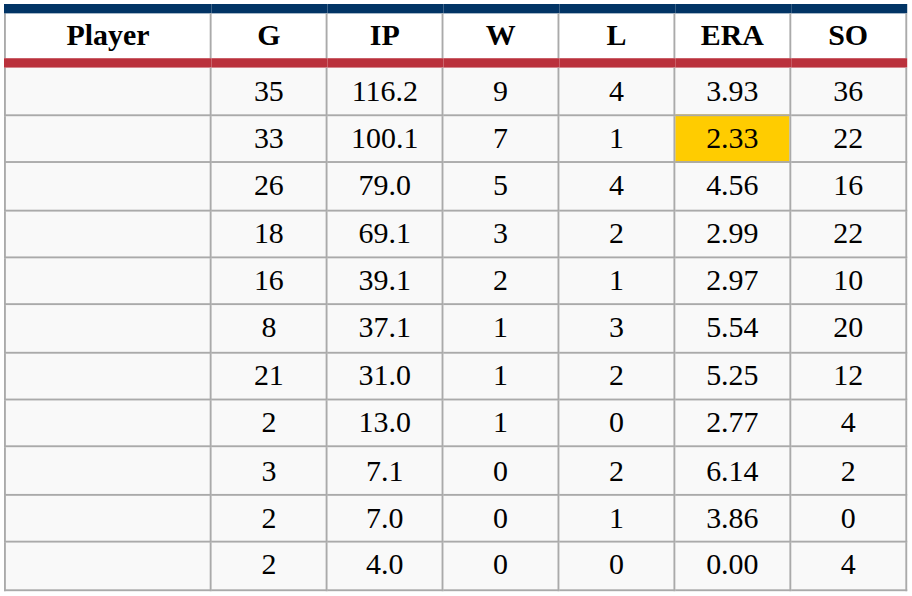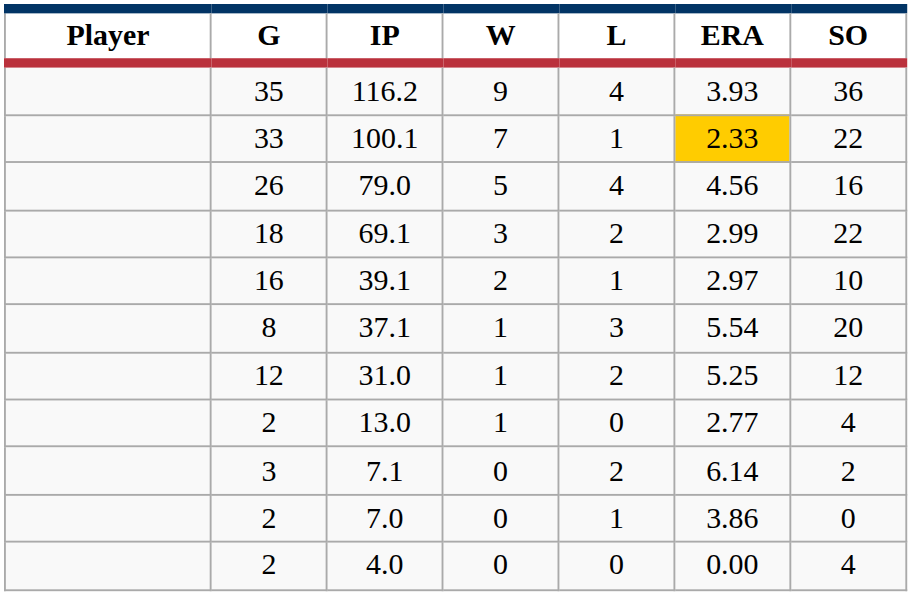(269, 375) 21 -> (269, 375) 12
